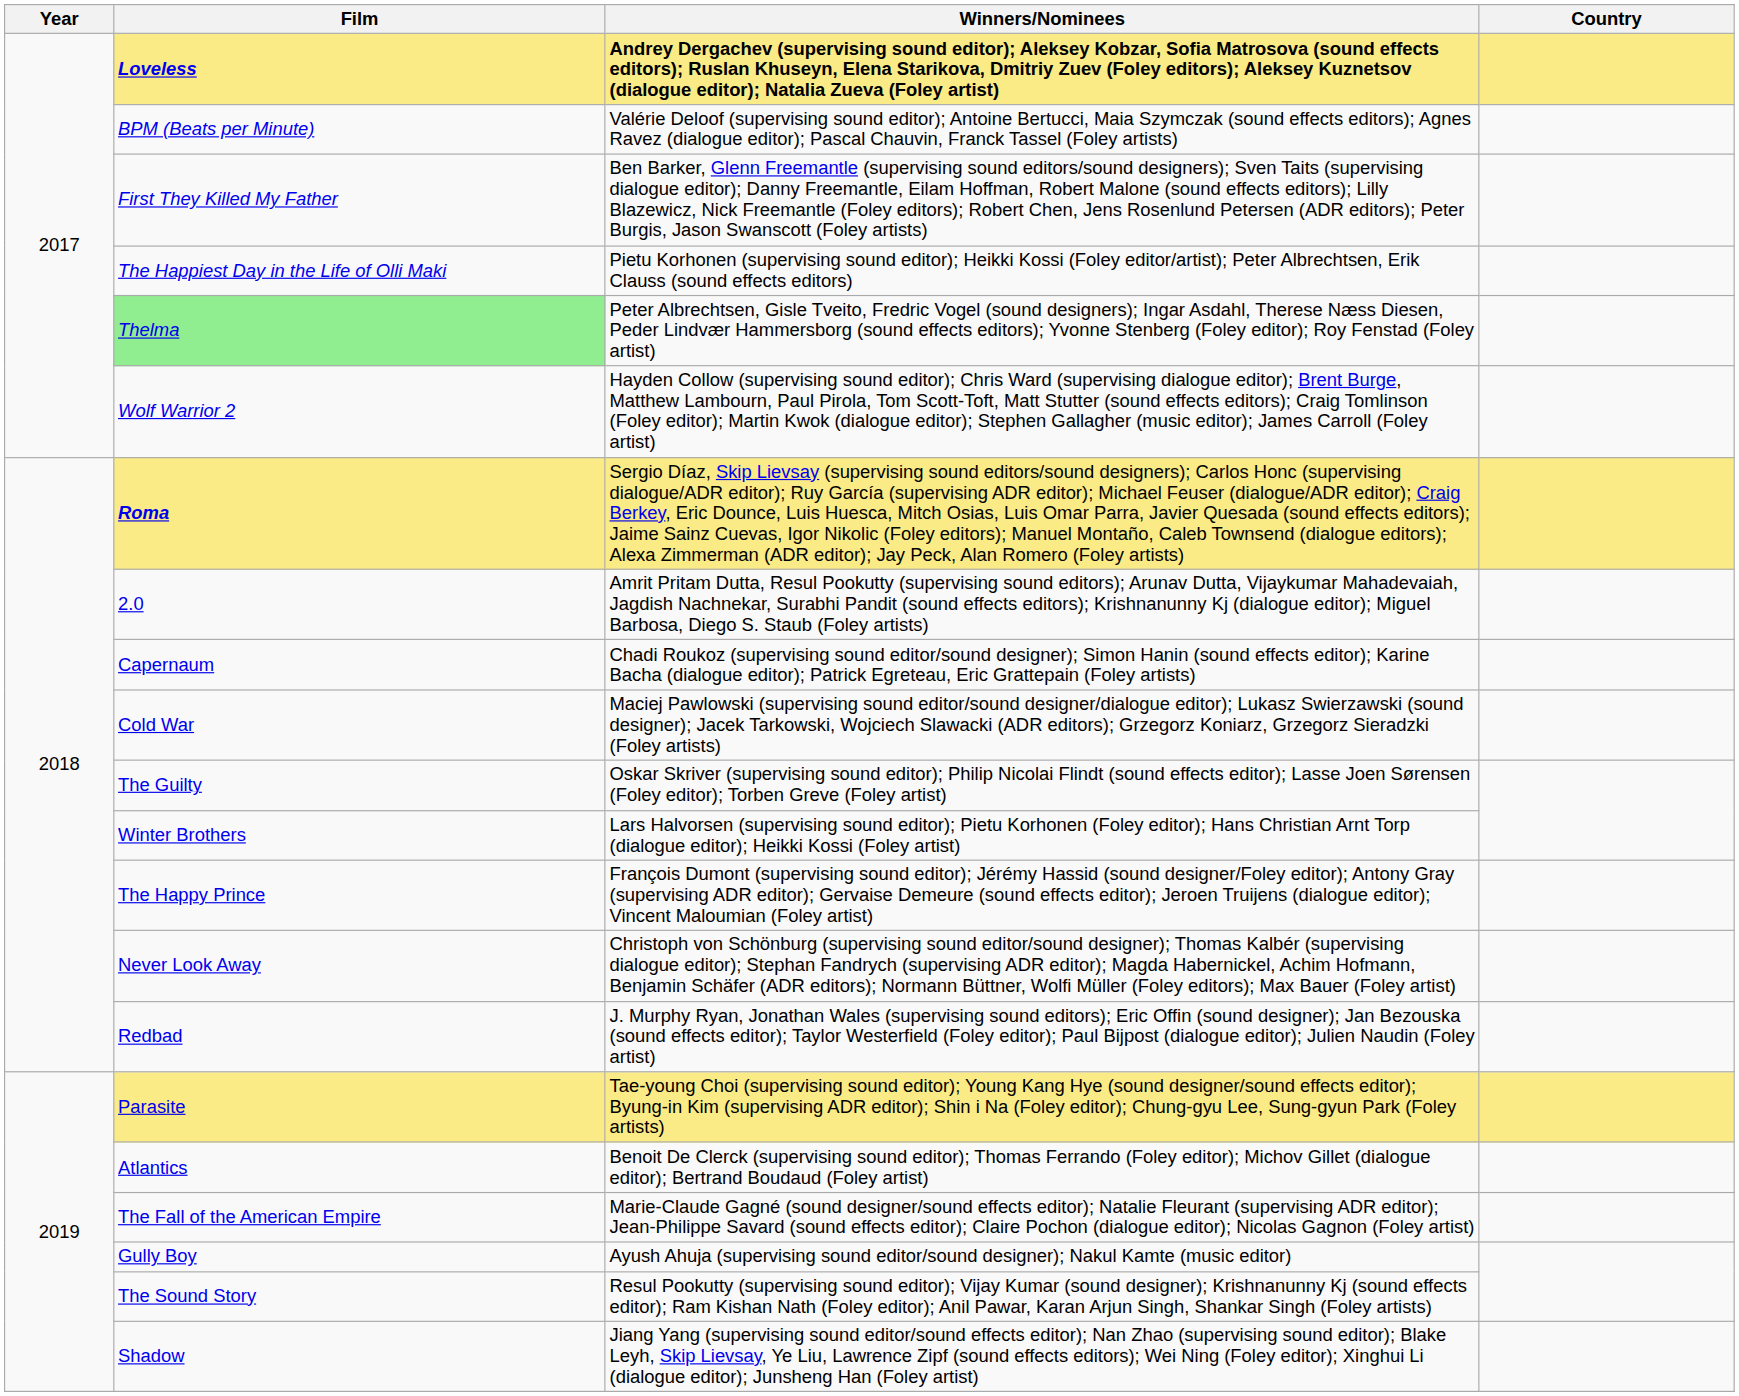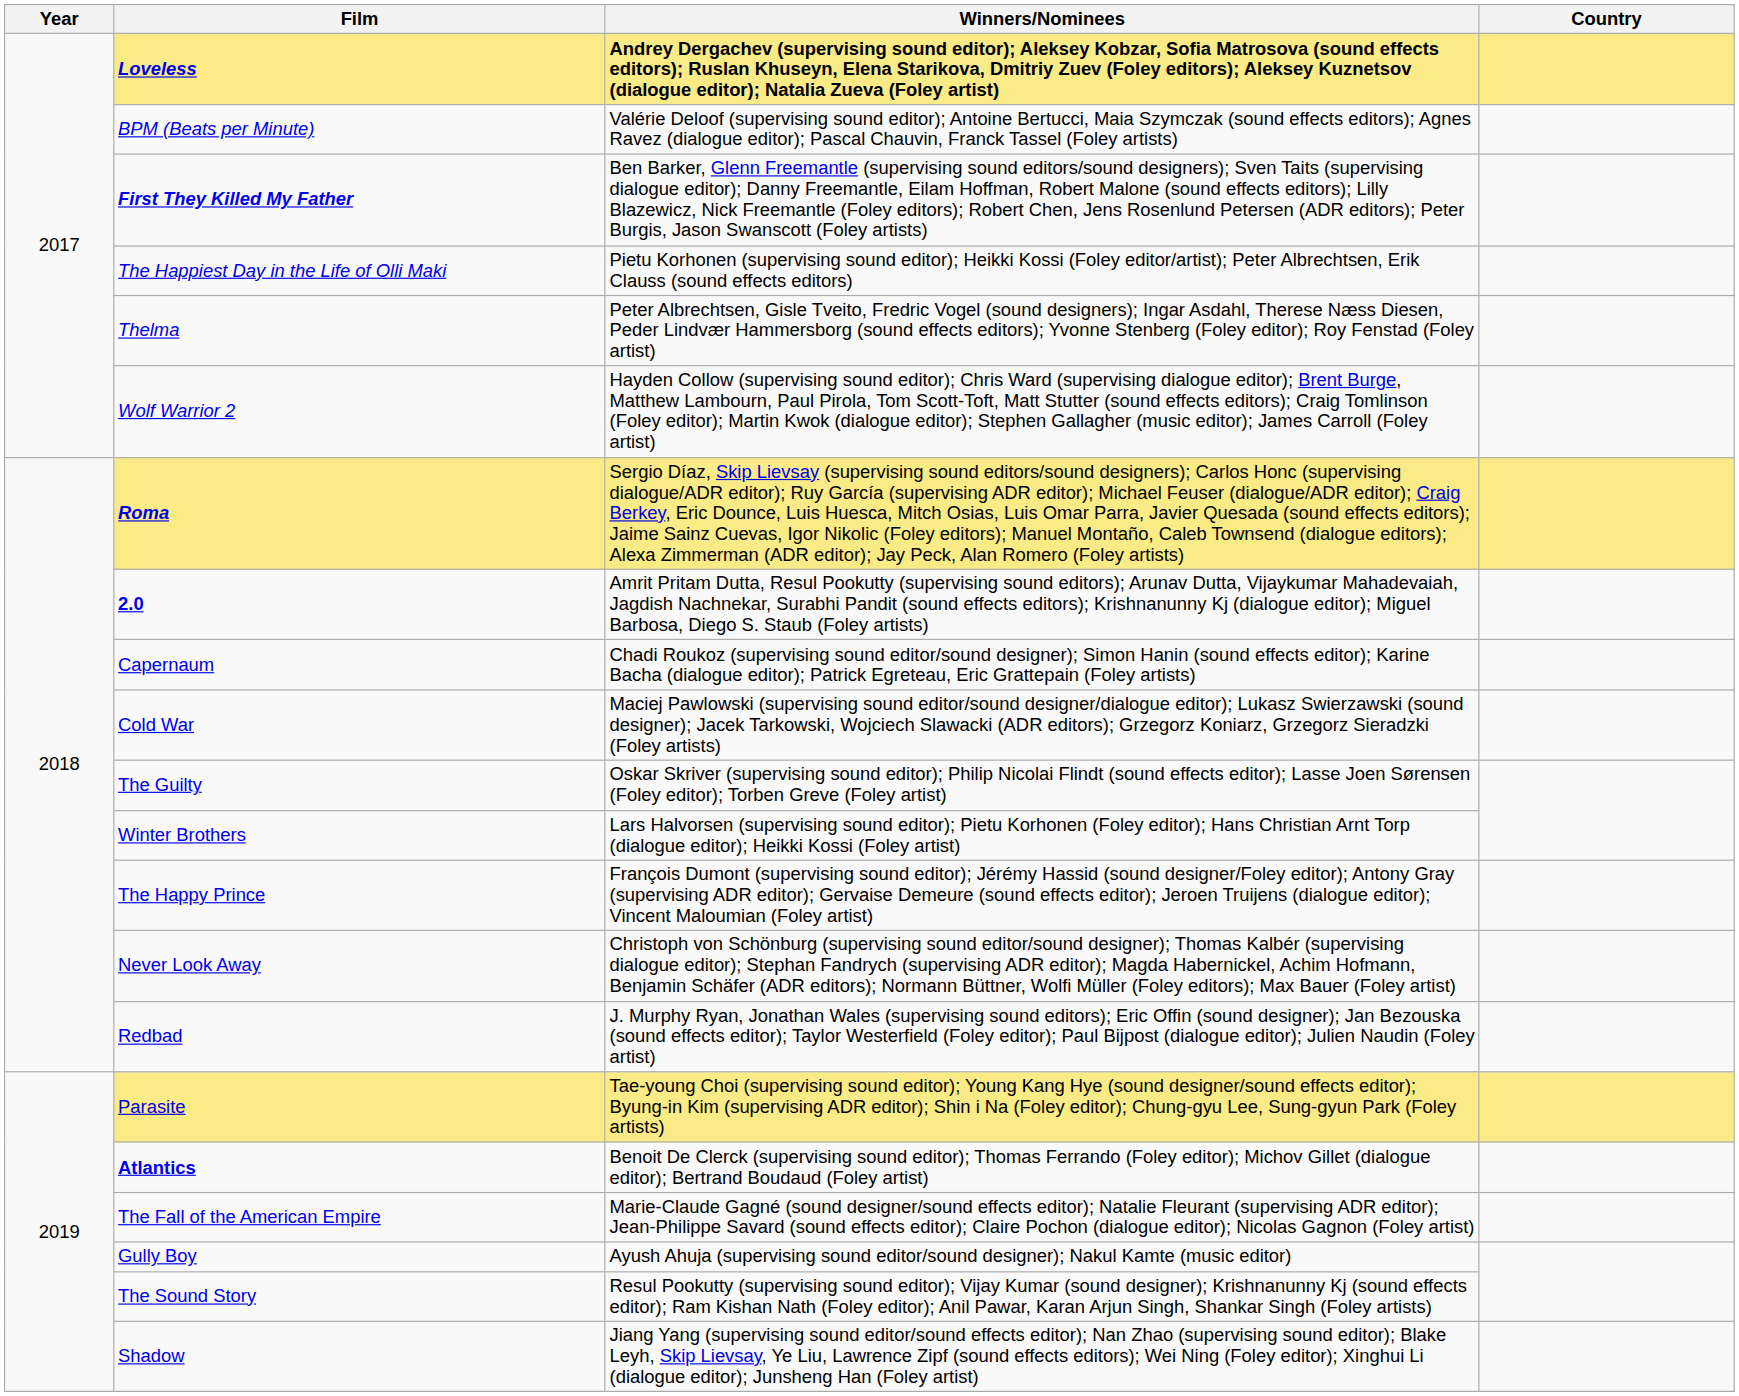(228, 199) normal -> (236, 199) bold
(149, 330) lightgreen background -> (149, 330) no background
(131, 604) normal -> (131, 604) bold
(153, 1167) normal -> (157, 1167) bold
